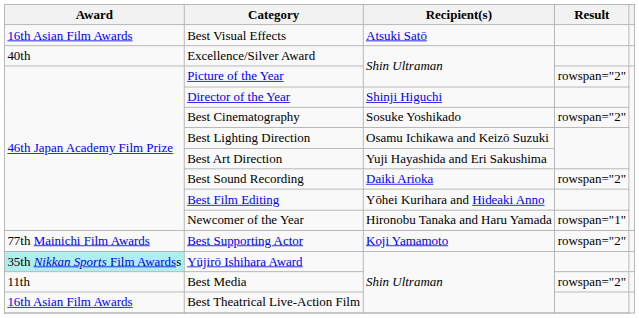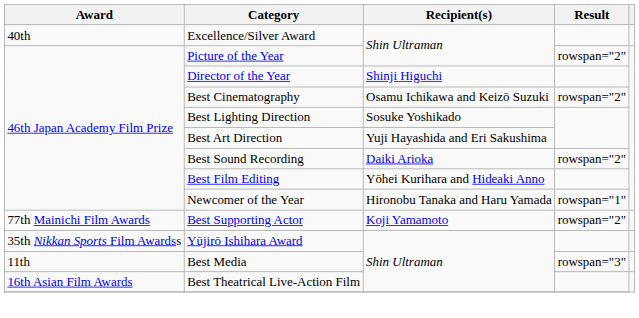- row: (237, 35)
(414, 117) Sosuke Yoshikado -> (457, 96) Osamu Ichikawa and Keizō Suzuki
(457, 138) Osamu Ichikawa and Keizō Suzuki -> (414, 117) Sosuke Yoshikado
(94, 261) paleturquoise background -> (94, 240) no background
(592, 281) rowspan="2" -> (592, 261) rowspan="3"
